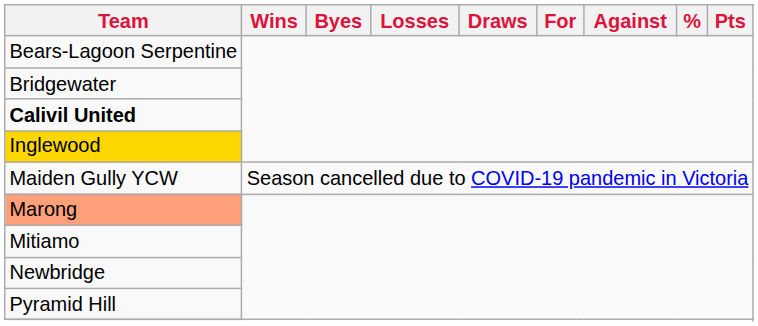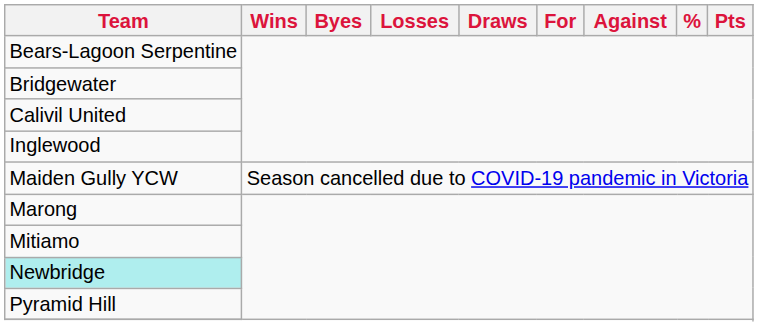(73, 115) bold -> (68, 115) normal
(55, 146) gold background -> (55, 146) no background
(43, 209) lightsalmon background -> (43, 209) no background
(57, 272) no background -> (57, 272) paleturquoise background
